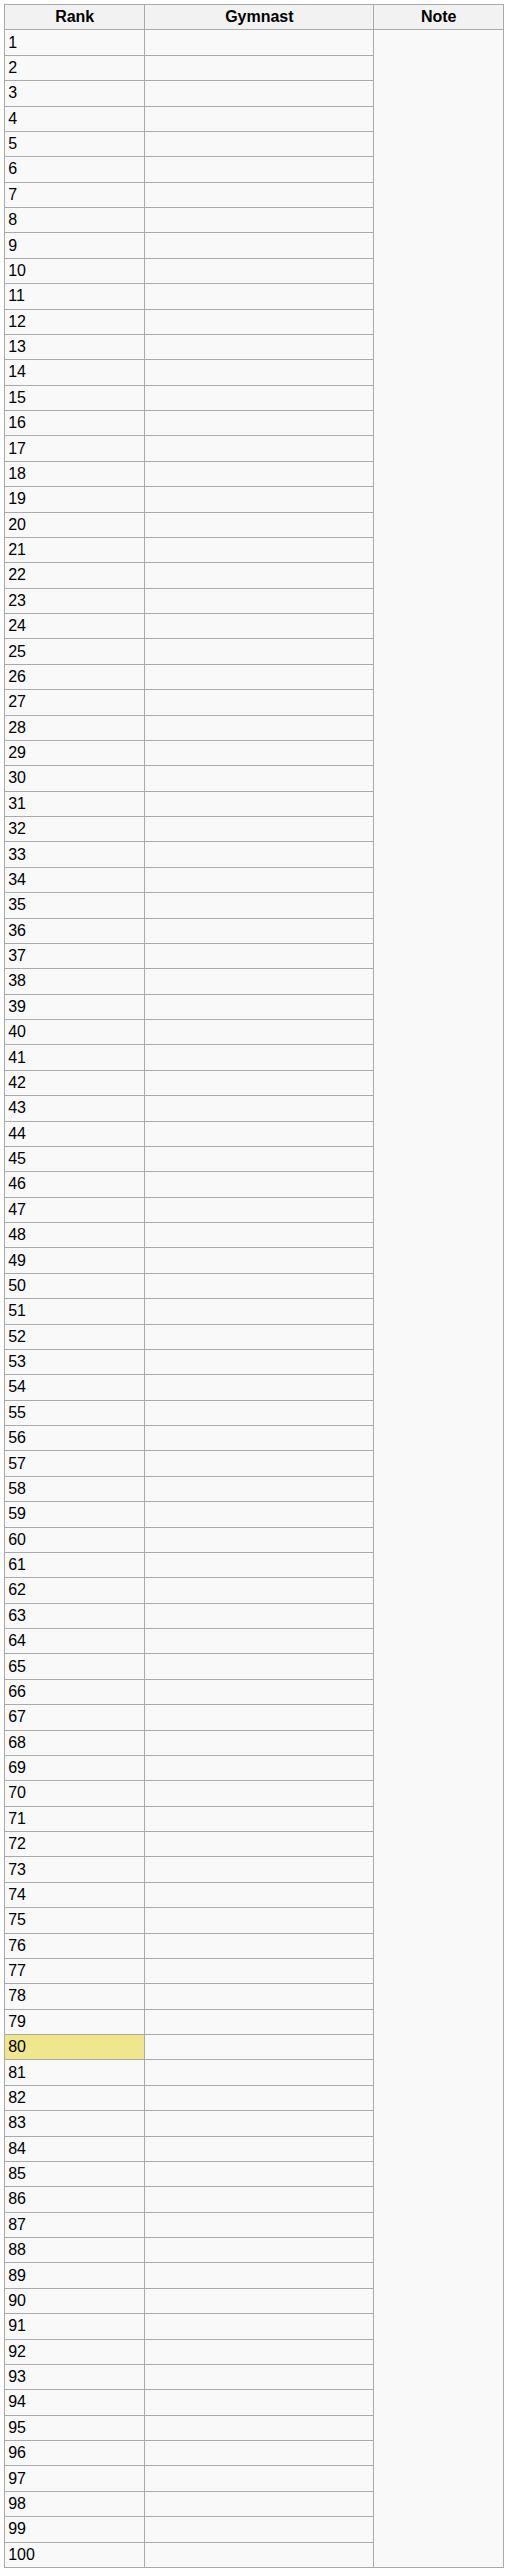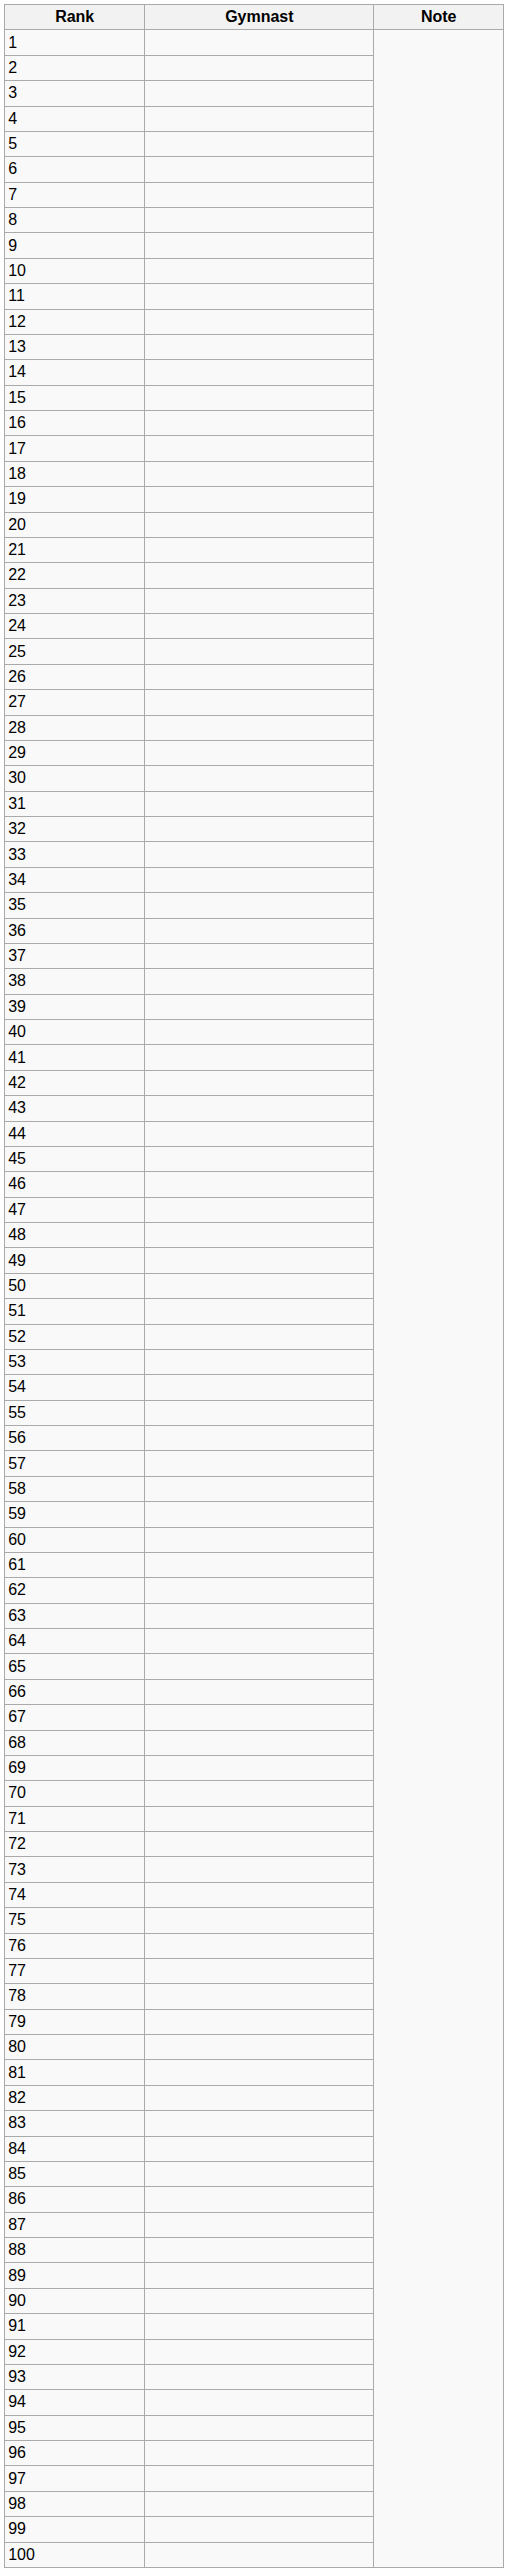(17, 2047) khaki background -> (17, 2047) no background
